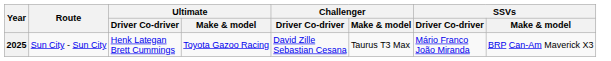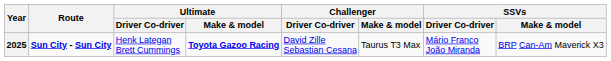(69, 44) normal -> (71, 44) bold
(226, 44) normal -> (234, 44) bold
